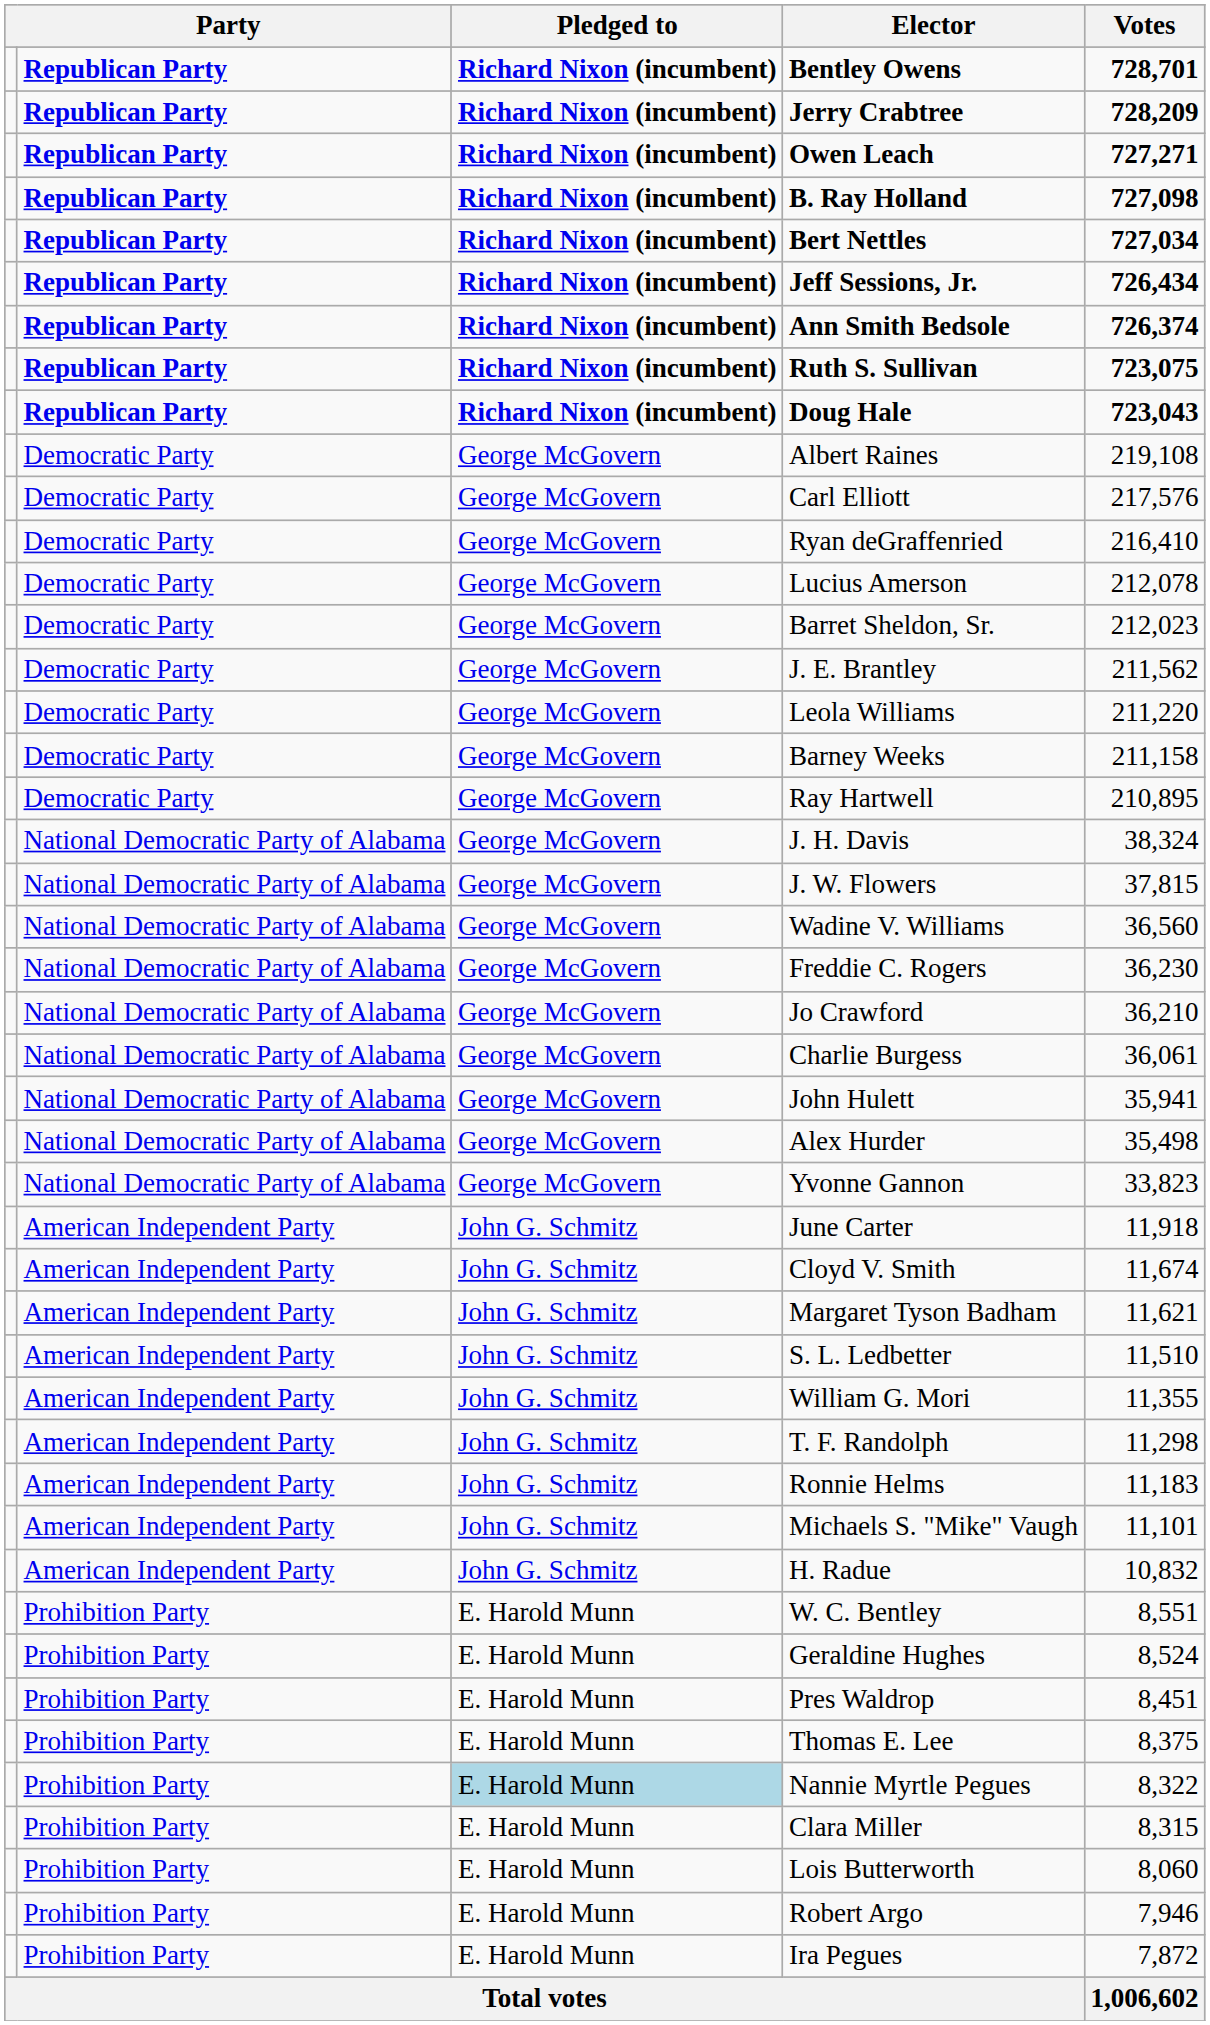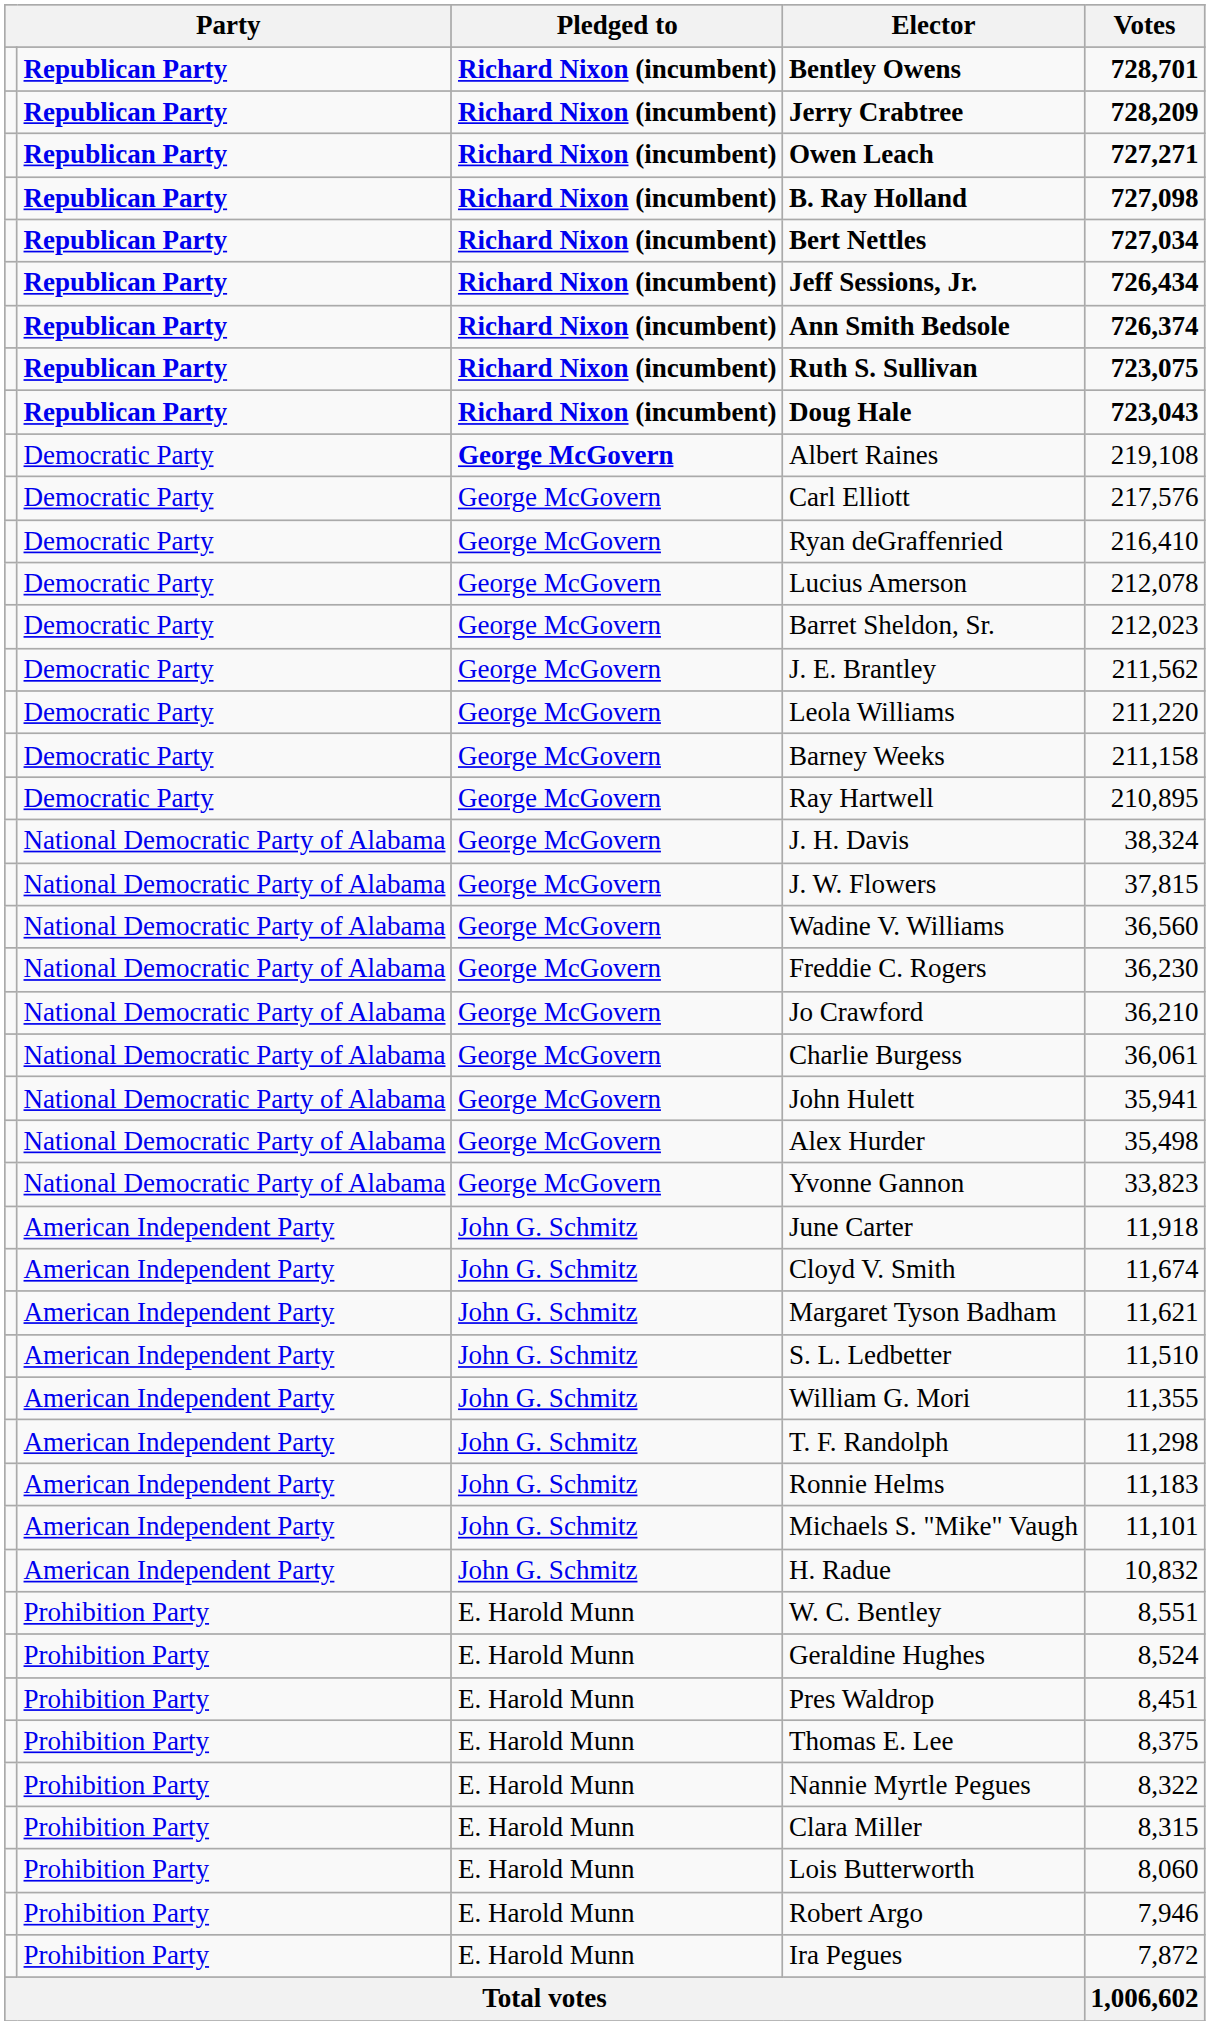(559, 454) normal -> (566, 454) bold
(546, 1784) lightblue background -> (546, 1784) no background
